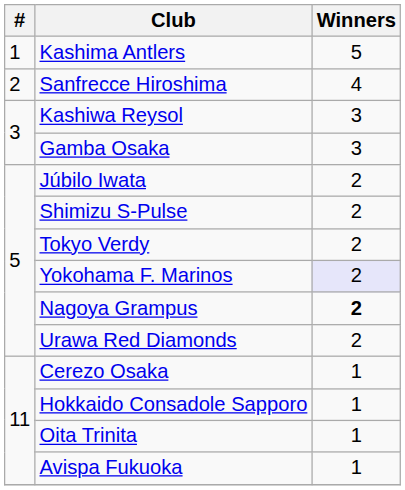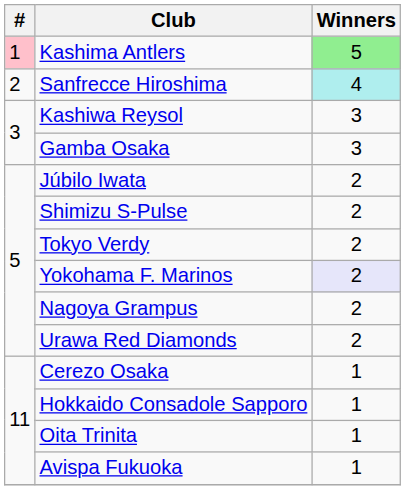(15, 52) no background -> (15, 52) pink background
(356, 52) no background -> (356, 52) lightgreen background
(356, 84) no background -> (356, 84) paleturquoise background
(356, 308) bold -> (356, 308) normal
